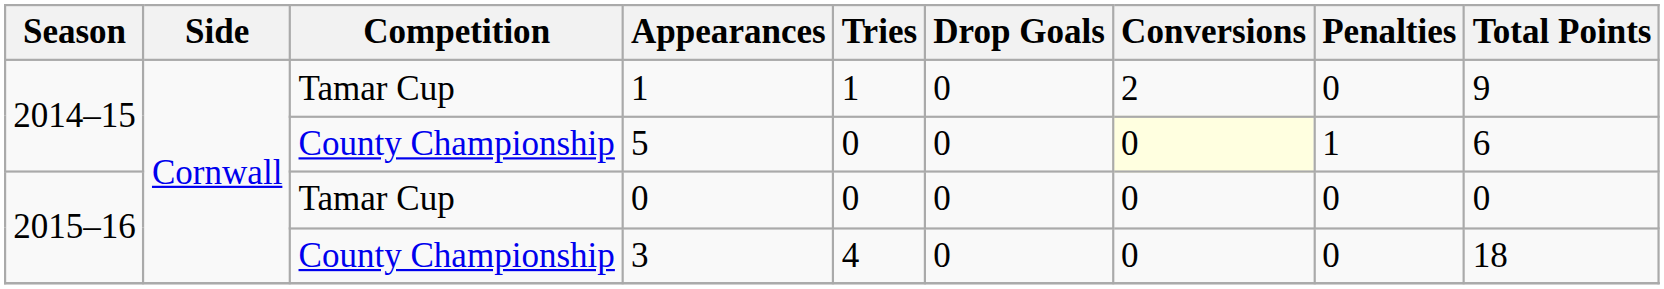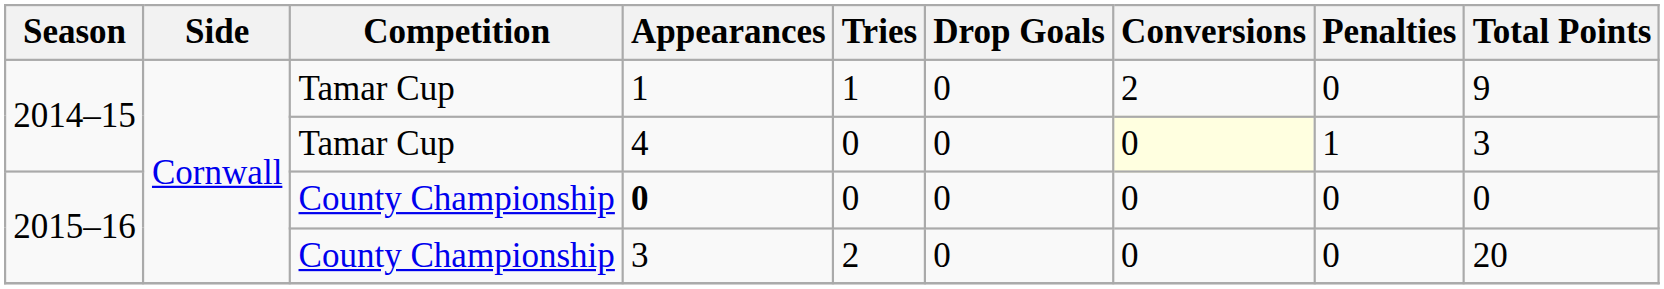(457, 143) County Championship -> (377, 143) Tamar Cup
(640, 143) 5 -> (640, 143) 4
(1481, 143) 6 -> (1481, 143) 3
(377, 198) Tamar Cup -> (457, 198) County Championship
(640, 198) normal -> (640, 198) bold
(851, 254) 4 -> (851, 254) 2
(1490, 254) 18 -> (1490, 254) 20
